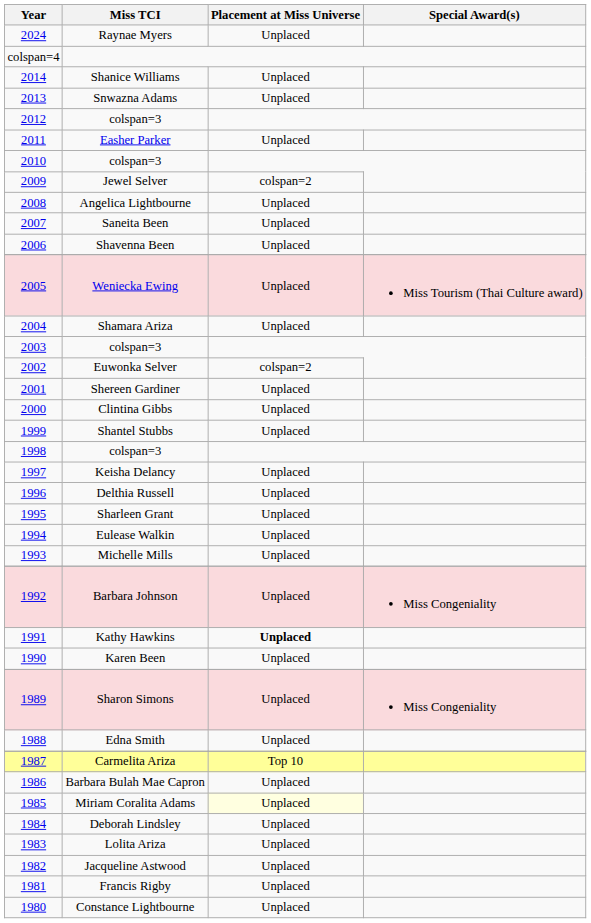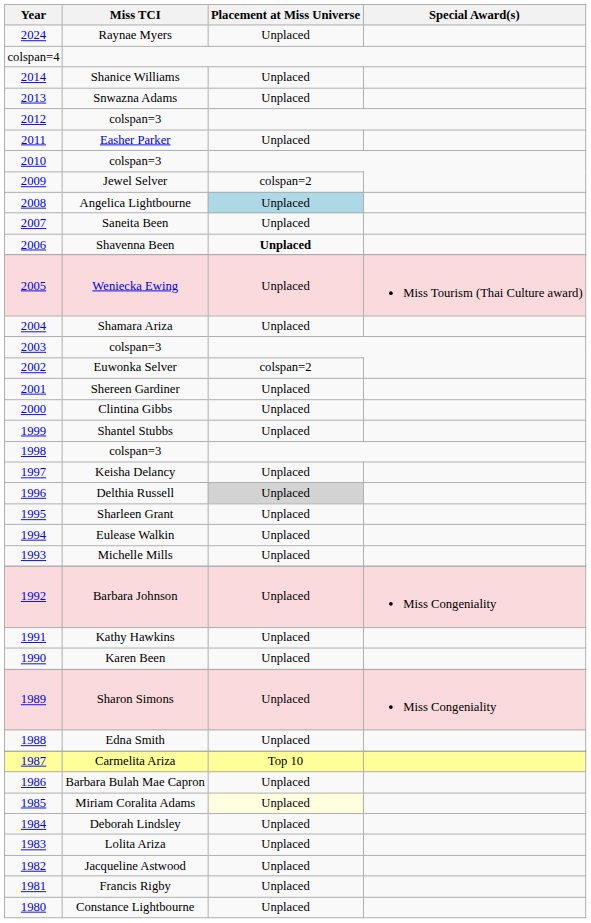(285, 202) no background -> (285, 202) lightblue background
(285, 244) normal -> (285, 244) bold
(285, 492) no background -> (285, 492) lightgrey background
(285, 637) bold -> (285, 637) normal
